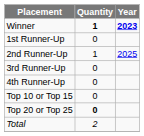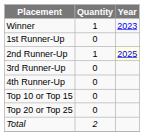(95, 26) bold -> (95, 26) normal
(127, 26) bold -> (127, 26) normal
(127, 54) no background -> (127, 54) lightyellow background
(95, 110) bold -> (95, 110) normal
